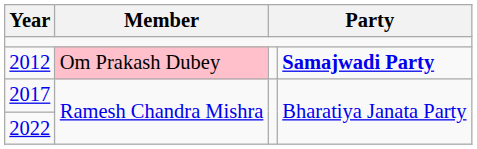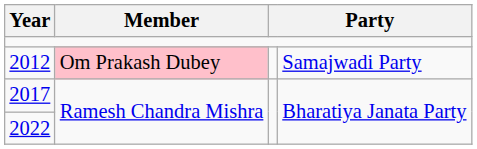(358, 62) bold -> (352, 62) normal
